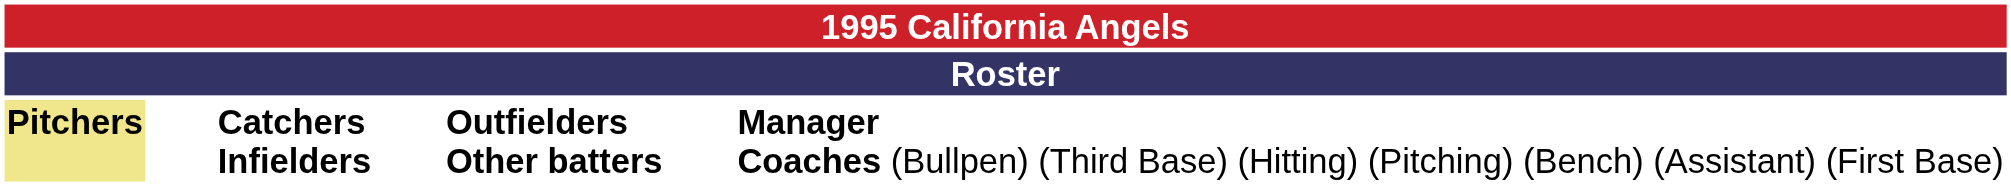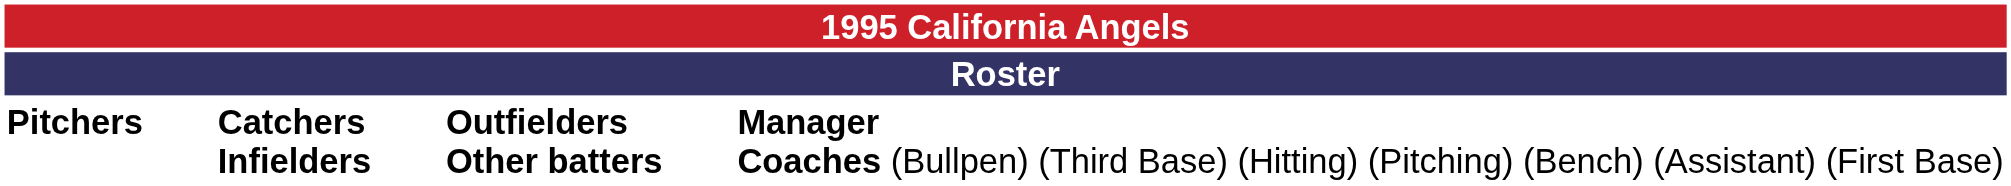(75, 121) khaki background -> (75, 121) no background
